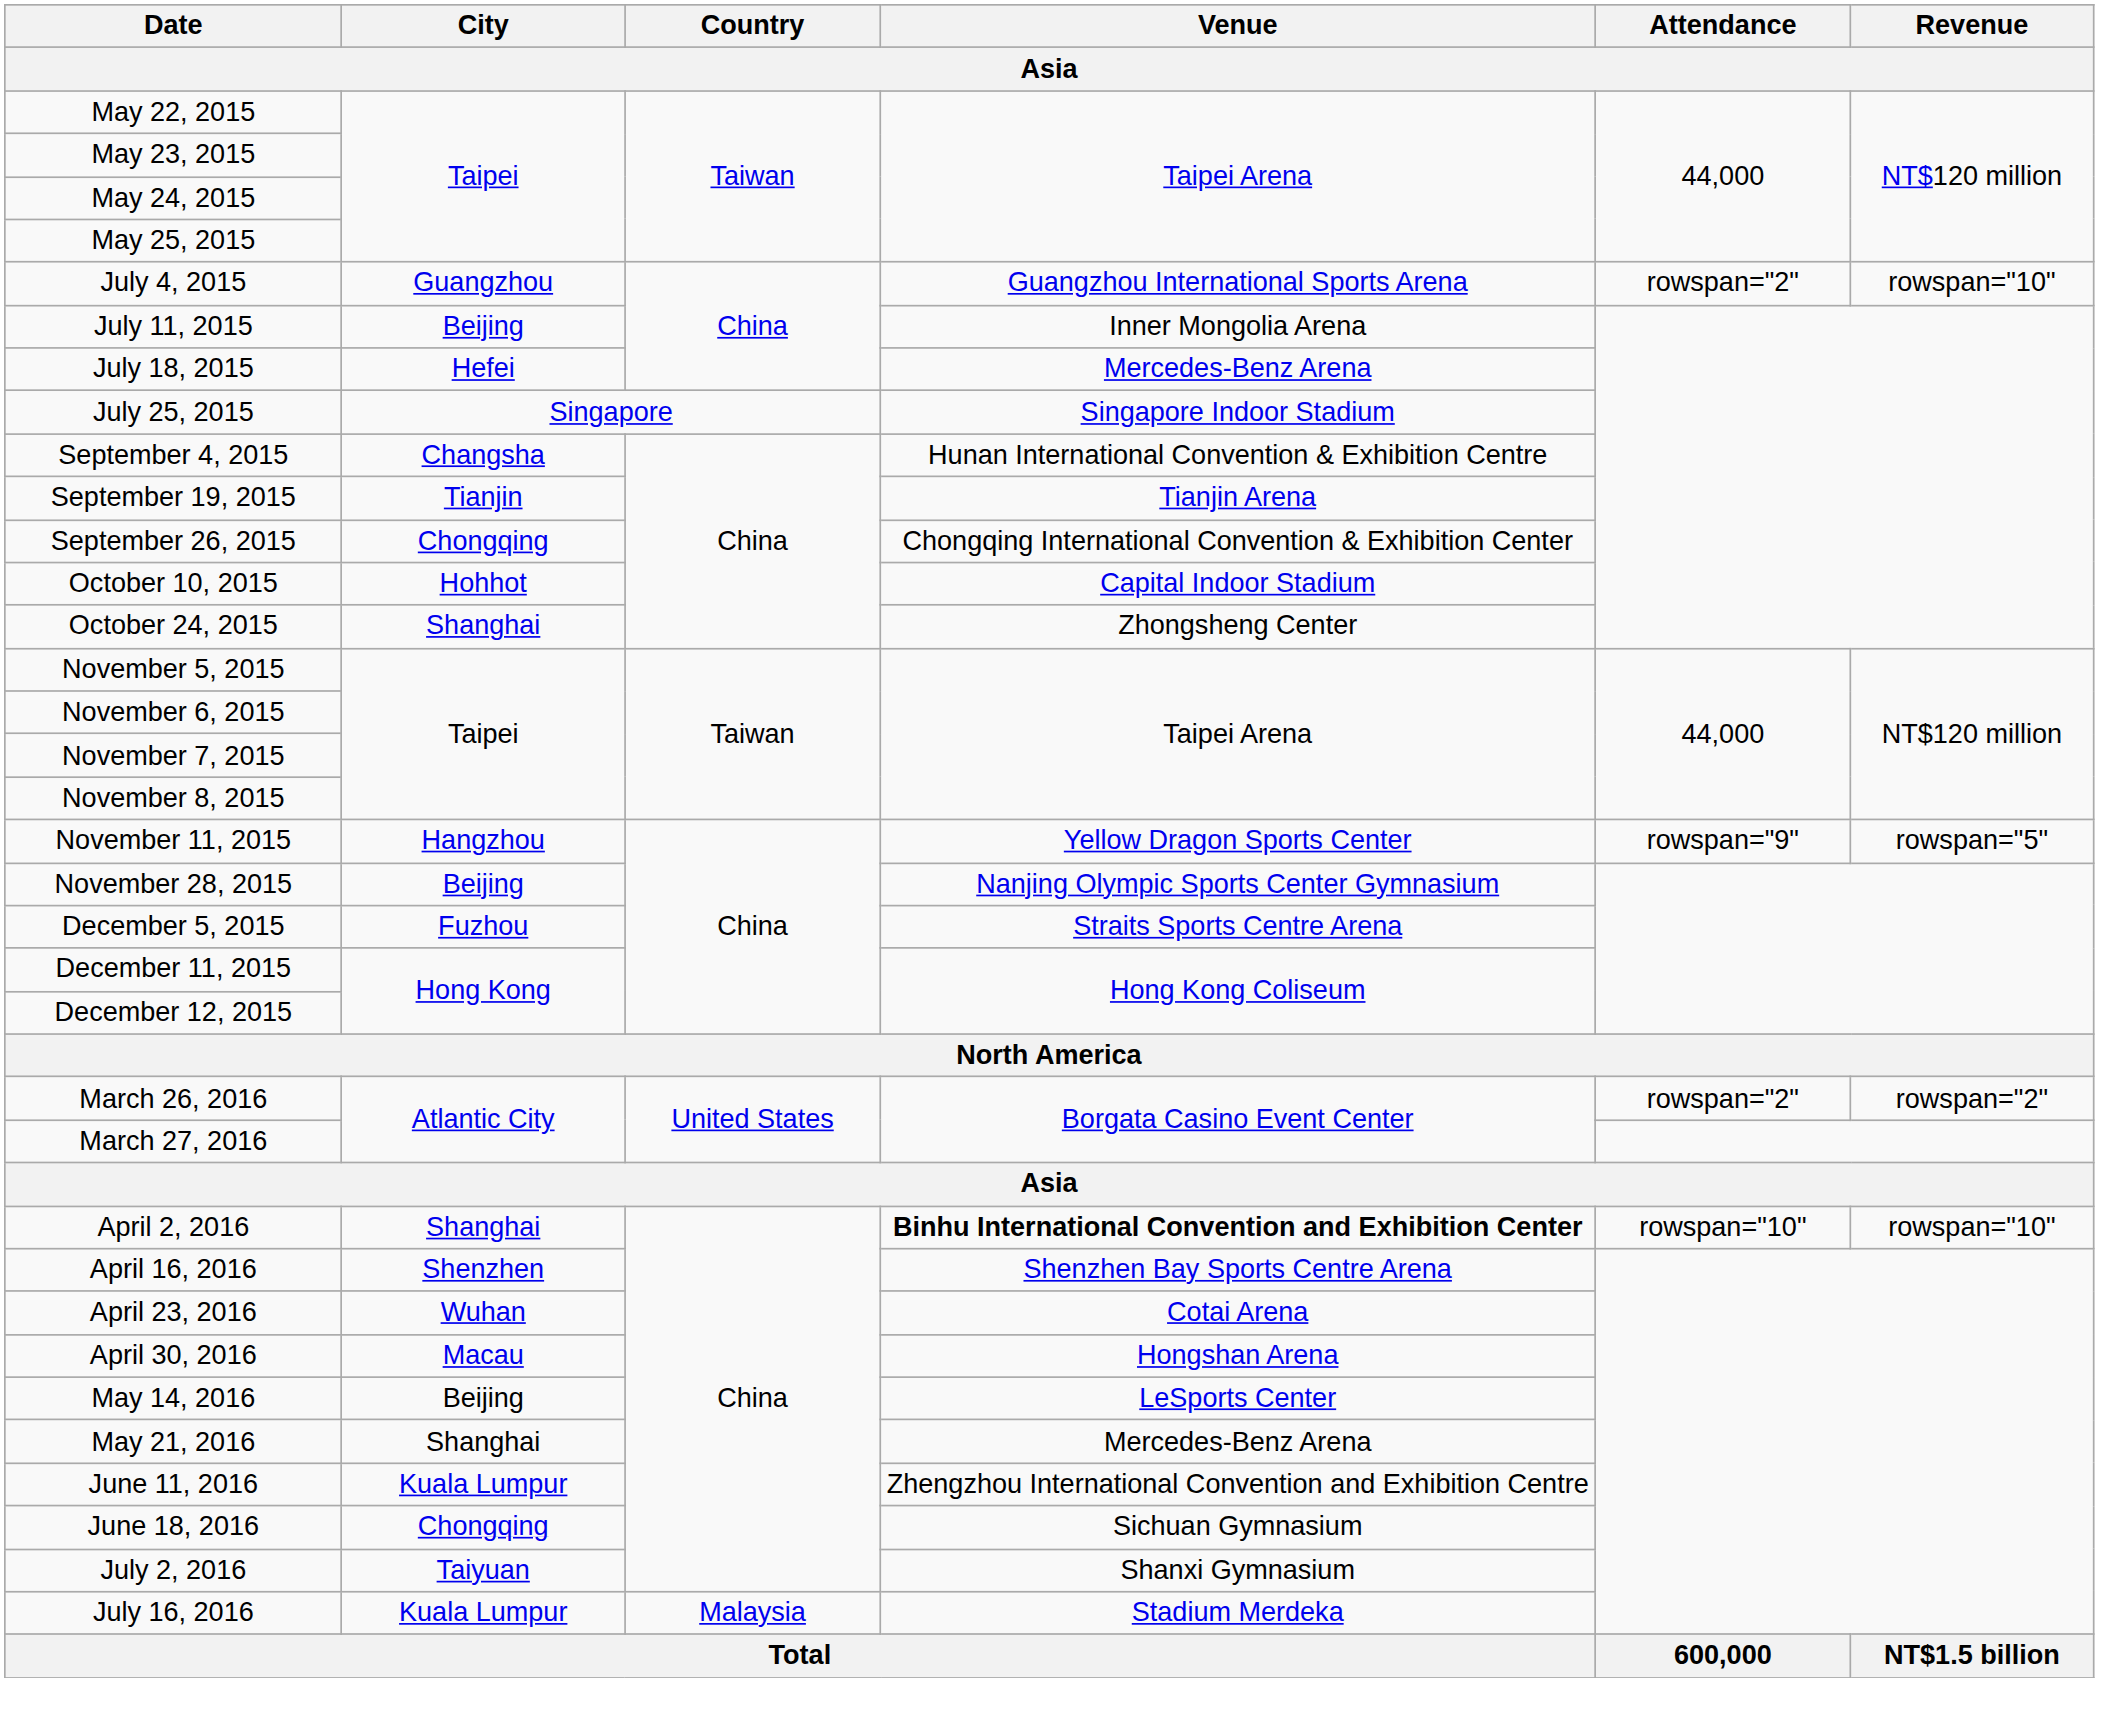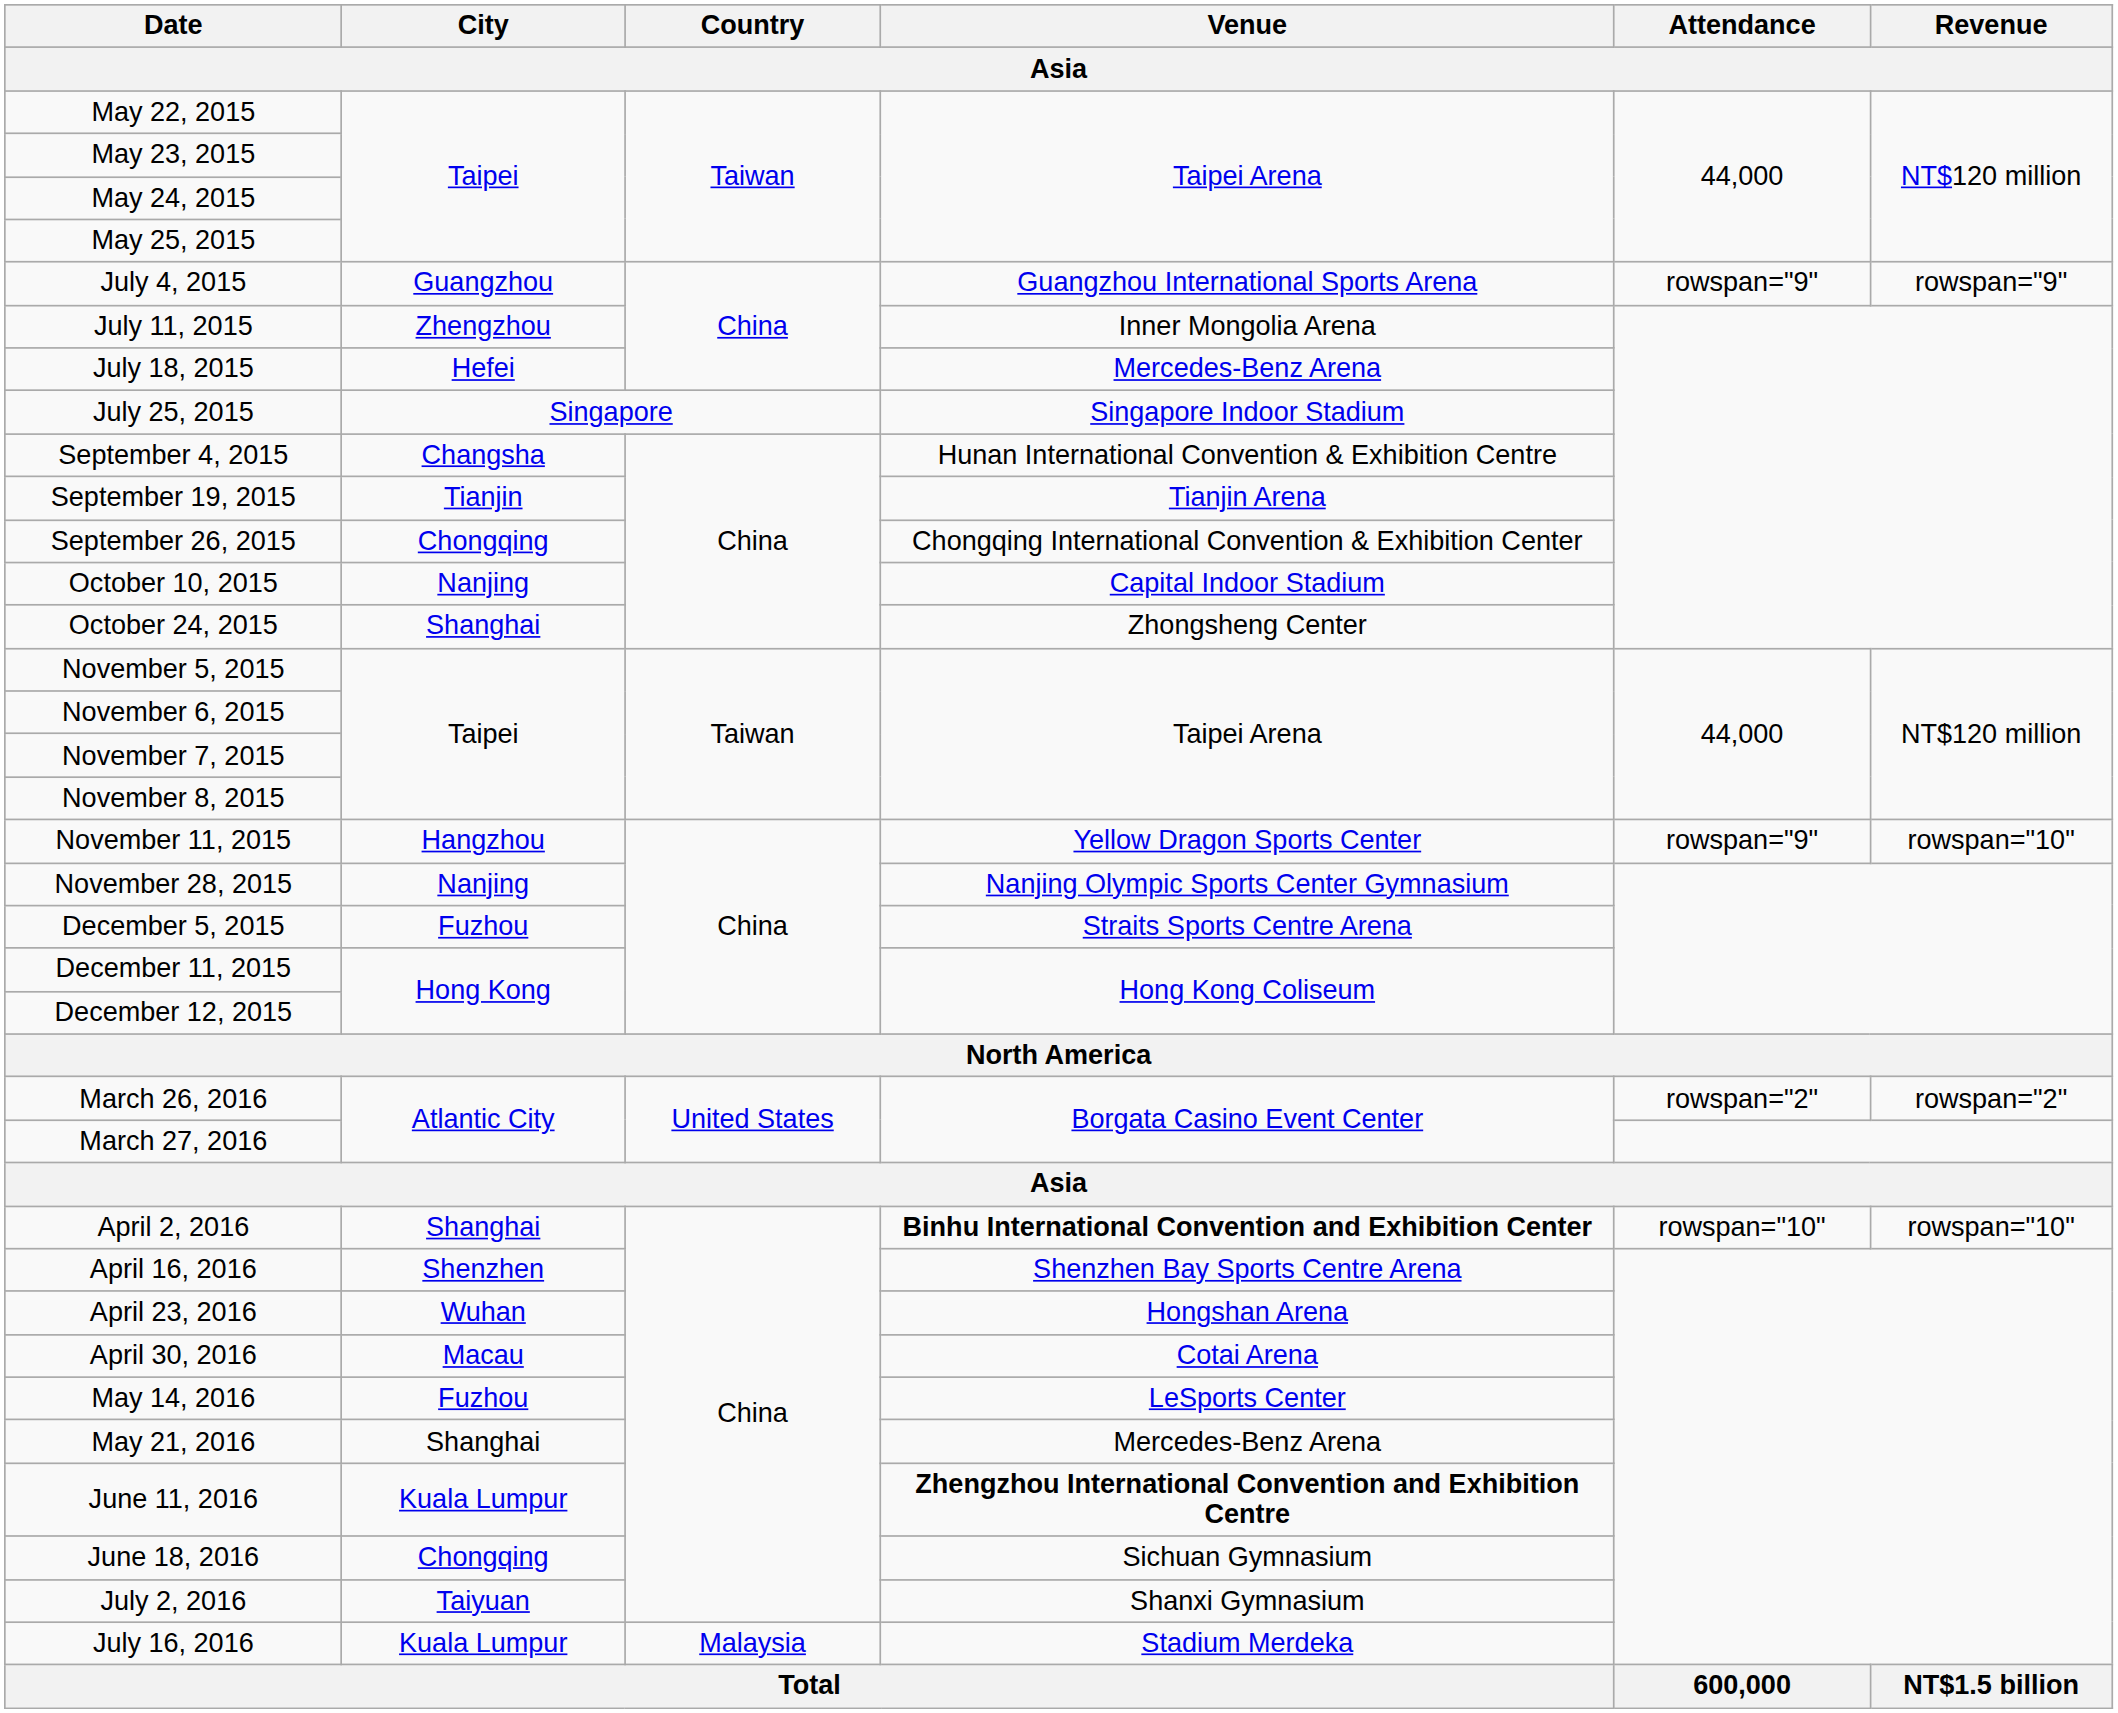(1723, 283) rowspan="2" -> (1742, 283) rowspan="9"
(1972, 283) rowspan="10" -> (1991, 283) rowspan="9"
(483, 326) Beijing -> (483, 326) Zhengzhou
(483, 583) Hohhot -> (483, 583) Nanjing
(1972, 840) rowspan="5" -> (1991, 840) rowspan="10"
(483, 883) Beijing -> (483, 883) Nanjing
(1238, 1312) Cotai Arena -> (1247, 1312) Hongshan Arena
(1238, 1355) Hongshan Arena -> (1247, 1355) Cotai Arena
(483, 1398) Beijing -> (483, 1398) Fuzhou
(1238, 1483) normal -> (1247, 1499) bold
